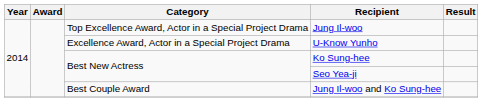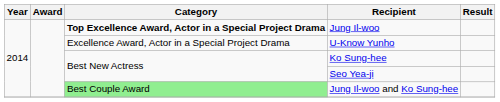(188, 27) normal -> (196, 27) bold
(108, 89) no background -> (108, 89) lightgreen background
